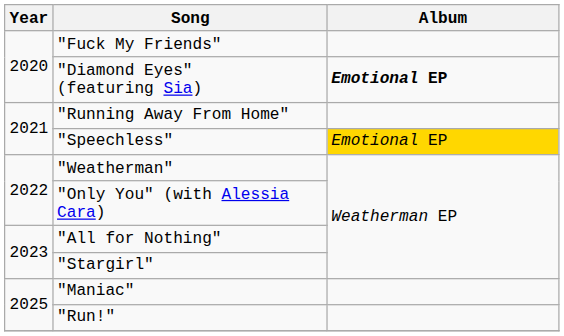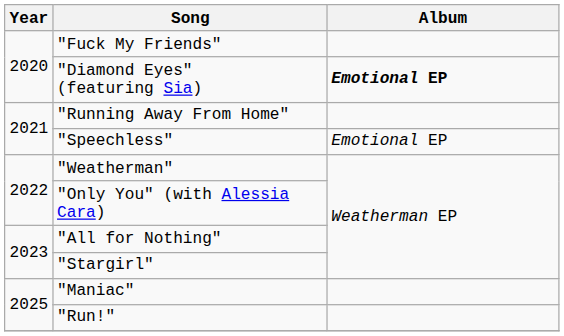(389, 141) gold background -> (389, 141) no background
